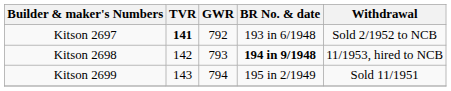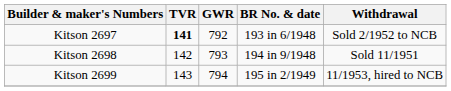(280, 55) bold -> (280, 55) normal
(385, 55) 11/1953, hired to NCB -> (385, 55) Sold 11/1951
(385, 75) Sold 11/1951 -> (385, 75) 11/1953, hired to NCB
